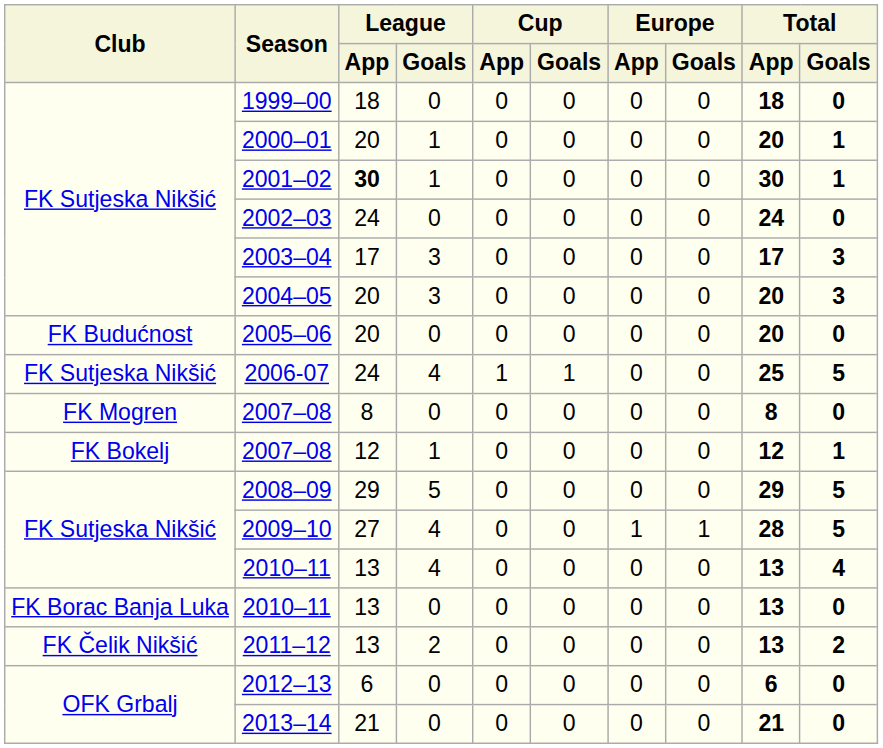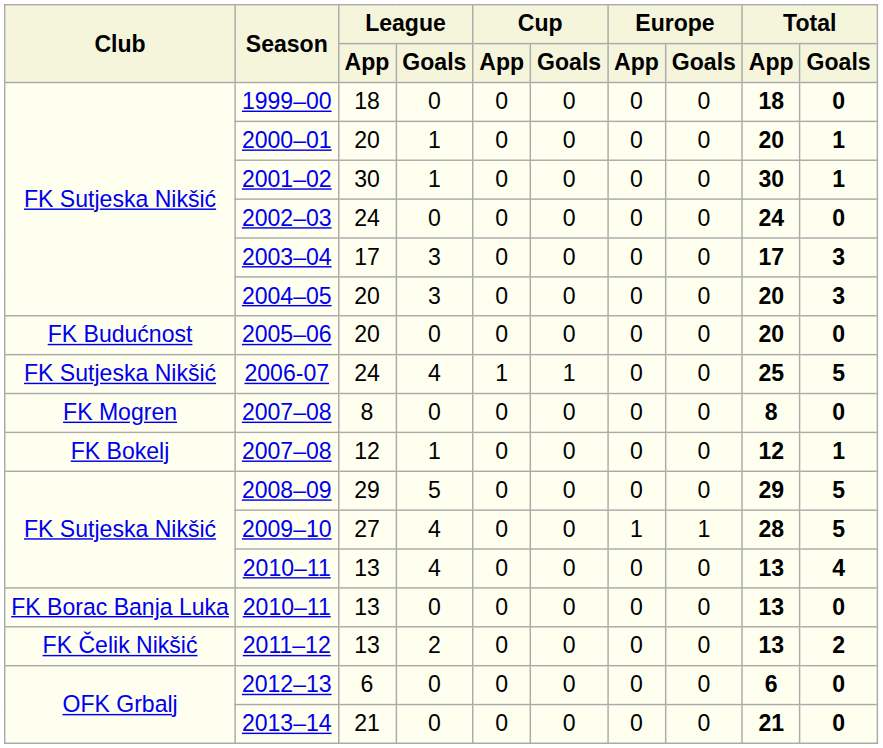(367, 179) bold -> (367, 179) normal
